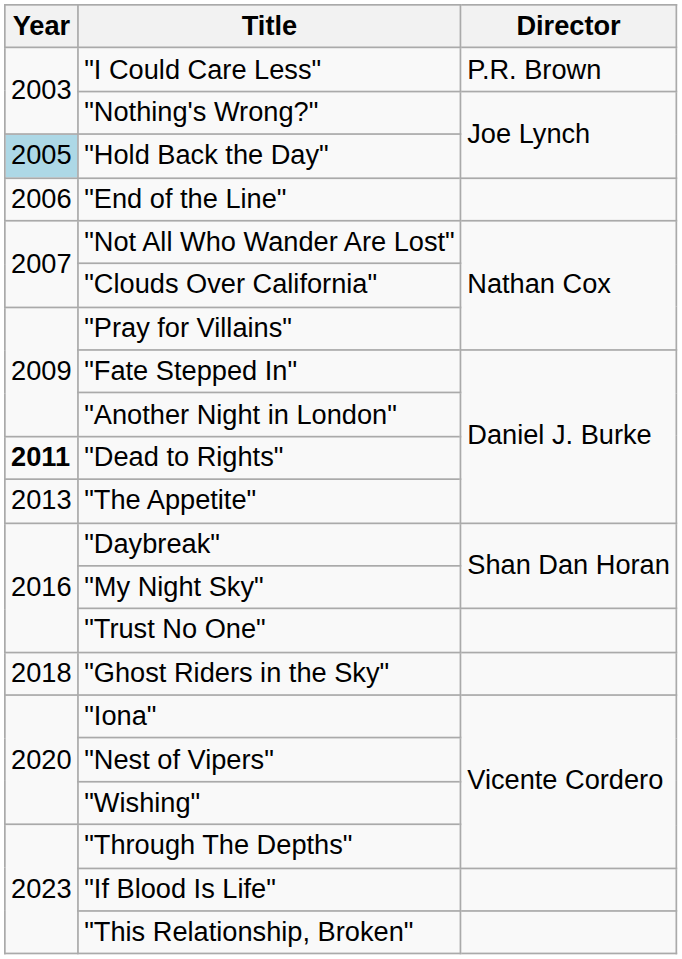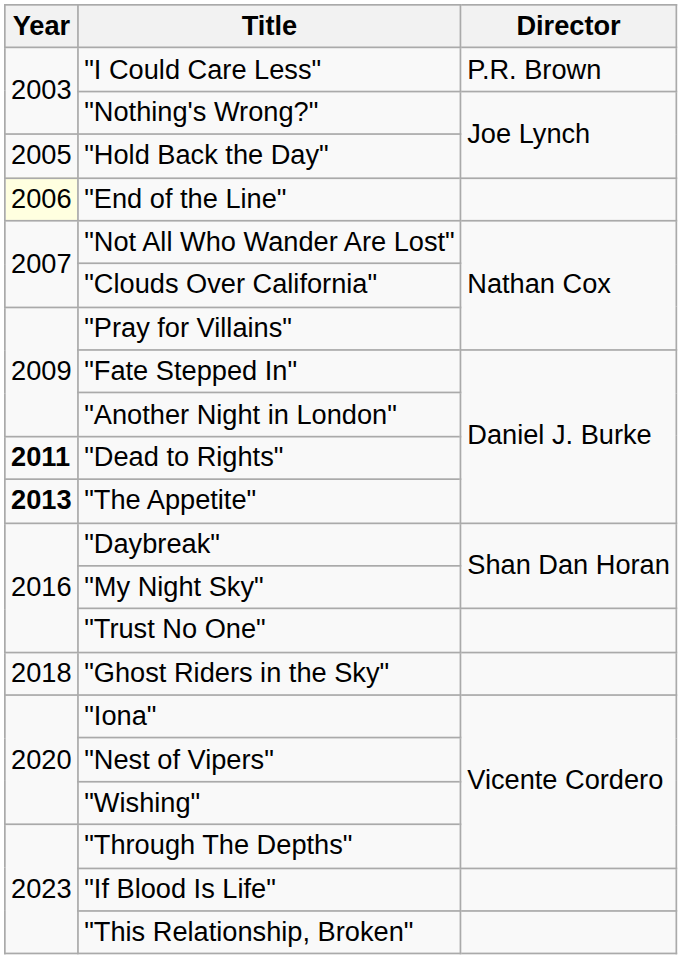(41, 155) lightblue background -> (41, 155) no background
(41, 198) no background -> (41, 198) lightyellow background
(41, 500) normal -> (41, 500) bold
